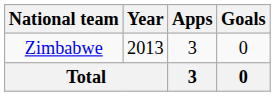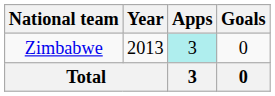(192, 47) no background -> (192, 47) paleturquoise background
